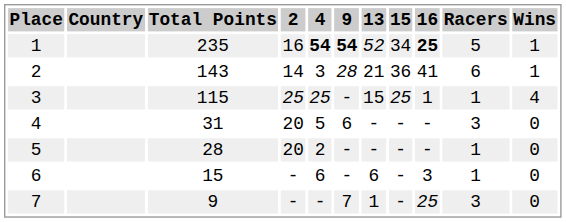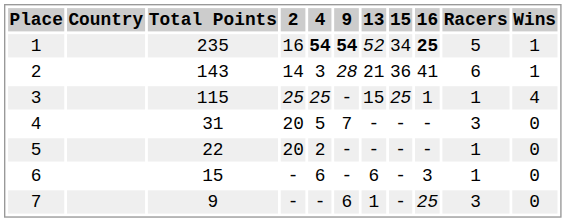(347, 124) 6 -> (347, 124) 7
(213, 150) 28 -> (213, 150) 22
(347, 202) 7 -> (347, 202) 6
